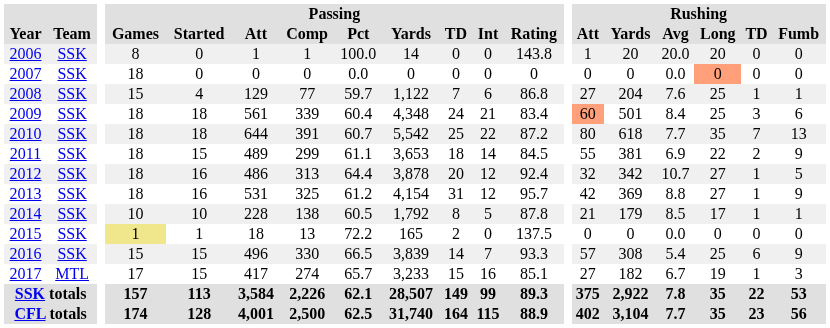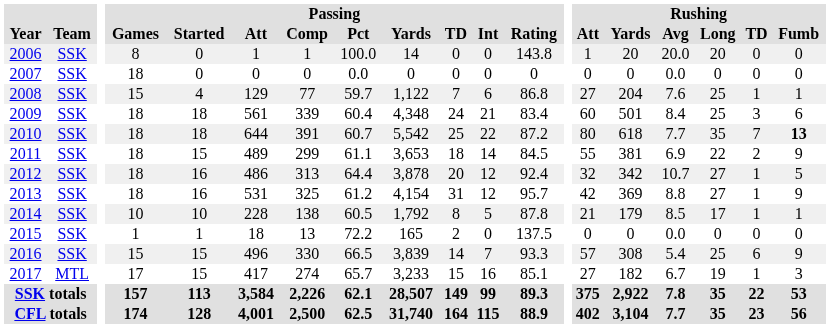(718, 74) lightsalmon background -> (718, 74) no background
(588, 114) lightsalmon background -> (588, 114) no background
(799, 134) normal -> (799, 134) bold
(135, 234) khaki background -> (135, 234) no background
